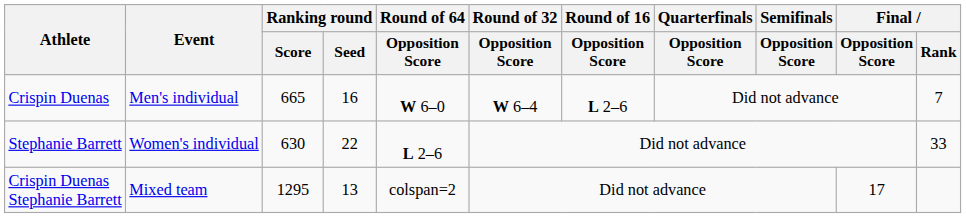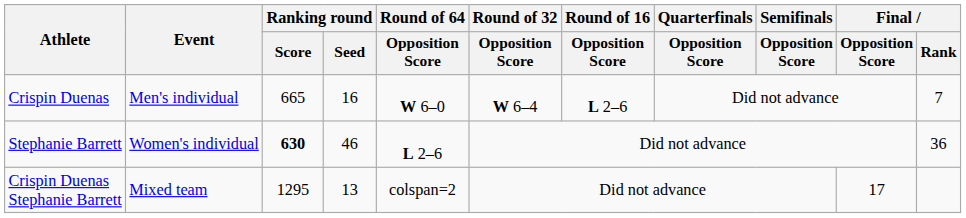(293, 144) normal -> (293, 144) bold
(350, 144) 22 -> (350, 144) 46
(938, 144) 33 -> (938, 144) 36
